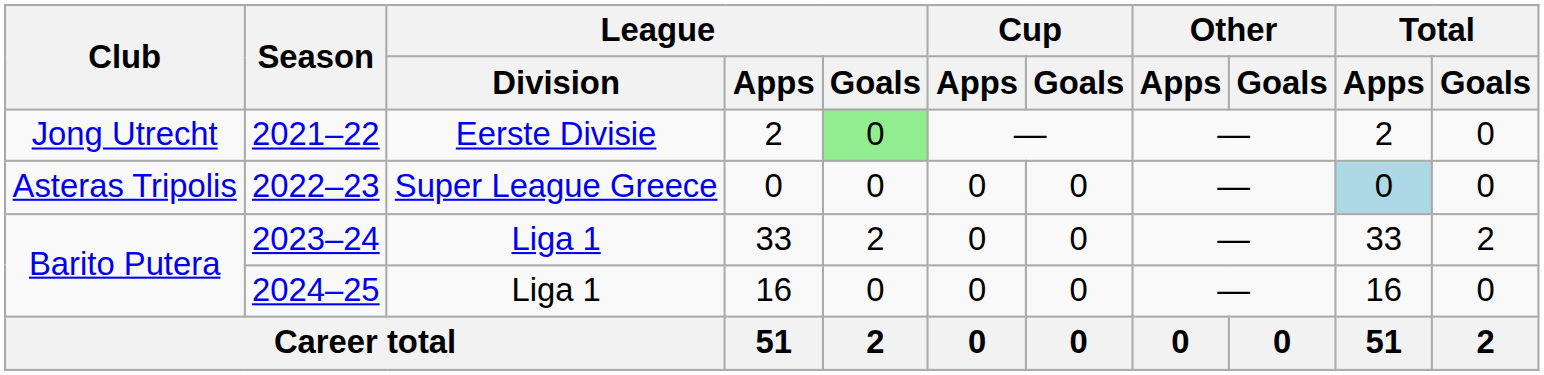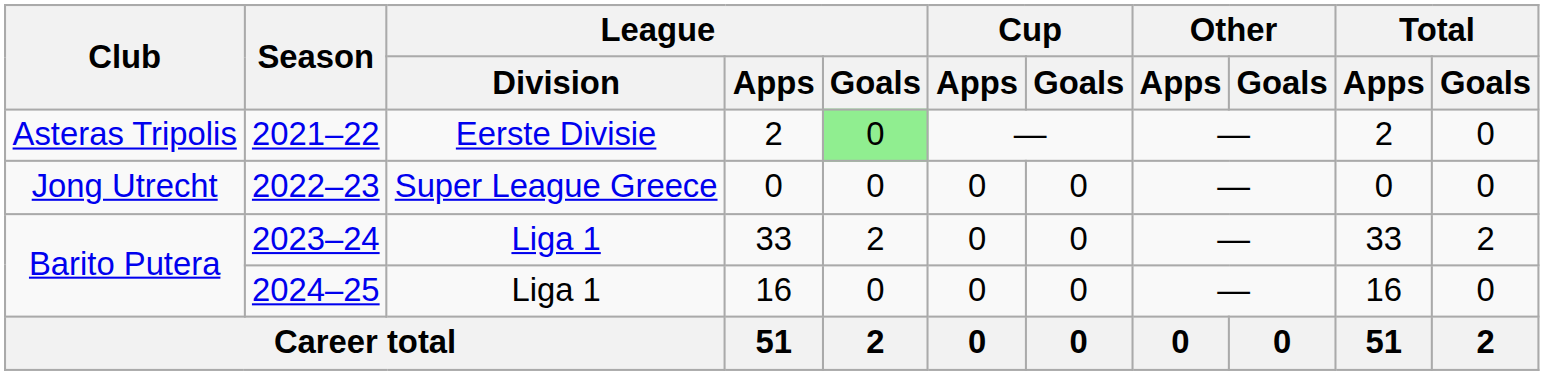(125, 134) Jong Utrecht -> (125, 134) Asteras Tripolis
(125, 186) Asteras Tripolis -> (125, 186) Jong Utrecht
(1384, 186) lightblue background -> (1384, 186) no background
